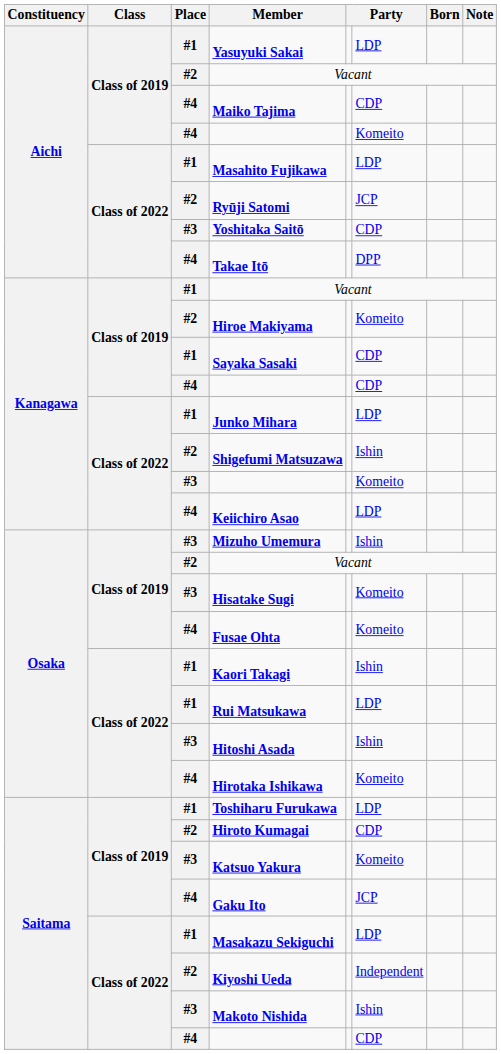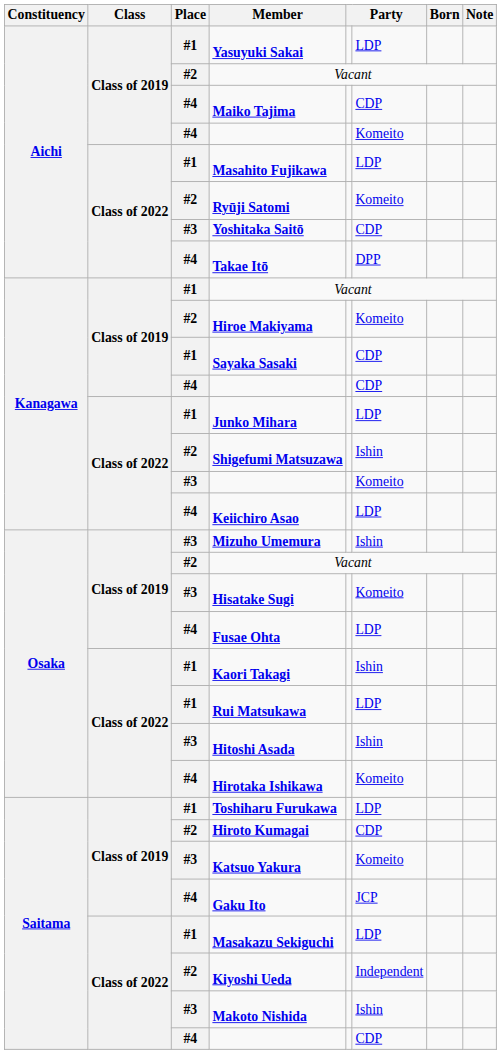(366, 200) JCP -> (379, 200) Komeito
(379, 629) Komeito -> (368, 629) LDP
